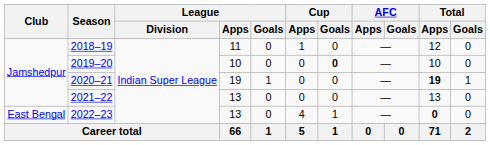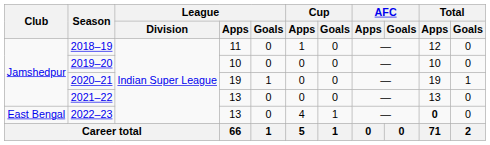(335, 64) bold -> (335, 64) normal
(435, 81) bold -> (435, 81) normal
